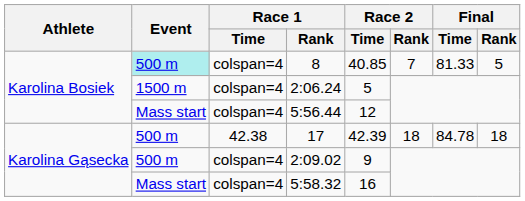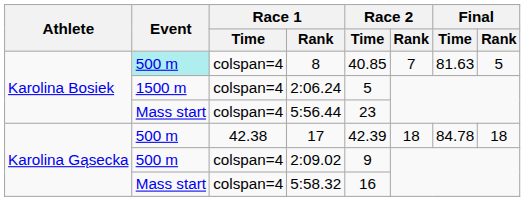(455, 64) 81.33 -> (455, 64) 81.63
(367, 112) 12 -> (367, 112) 23
